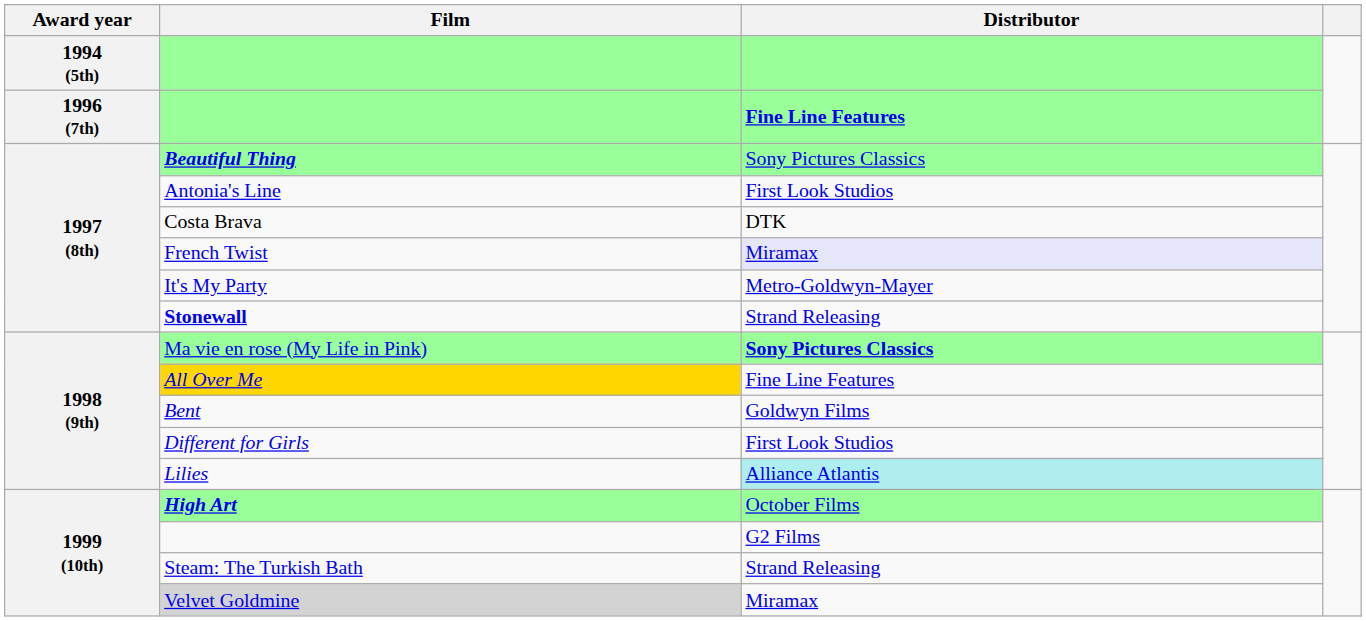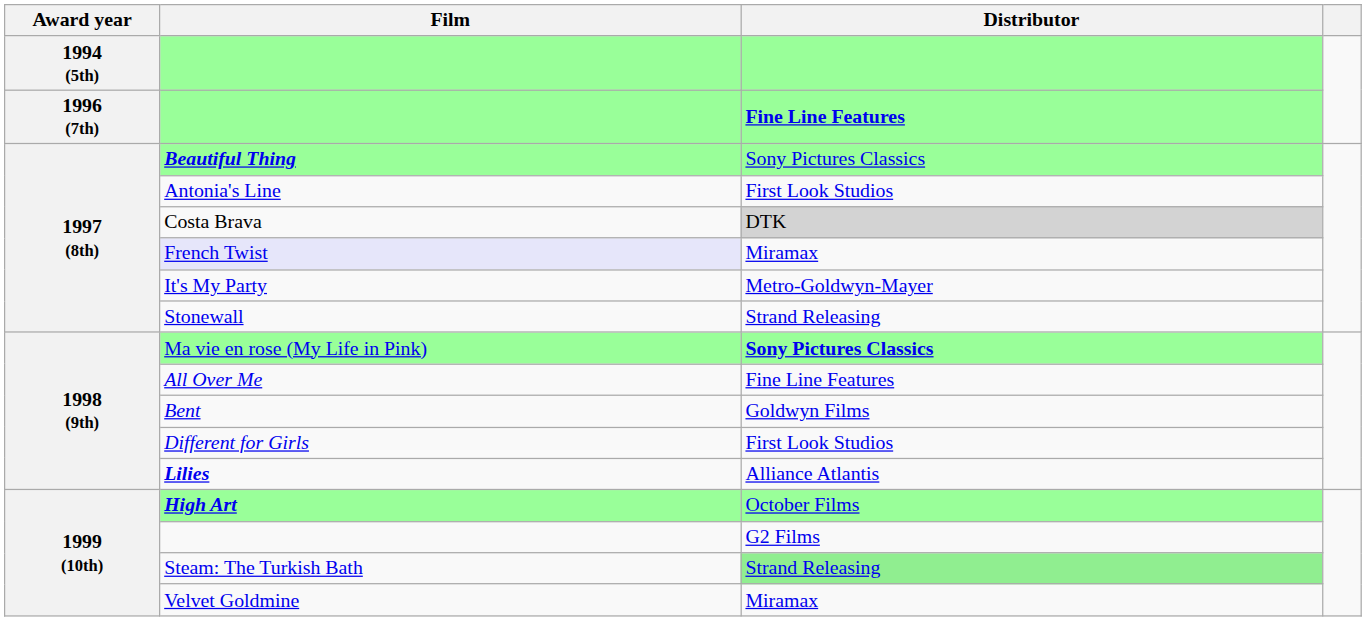(766, 222) no background -> (766, 222) lightgrey background
(216, 253) no background -> (216, 253) lavender background
(782, 253) lavender background -> (782, 253) no background
(206, 316) bold -> (204, 316) normal
(213, 379) gold background -> (213, 379) no background
(186, 473) normal -> (187, 473) bold
(812, 473) paleturquoise background -> (812, 473) no background
(813, 568) no background -> (813, 568) lightgreen background
(232, 599) lightgrey background -> (232, 599) no background
